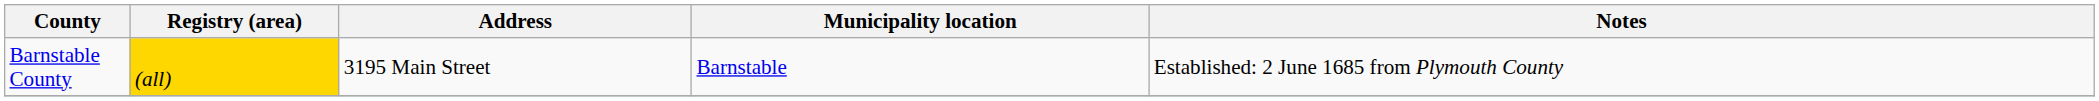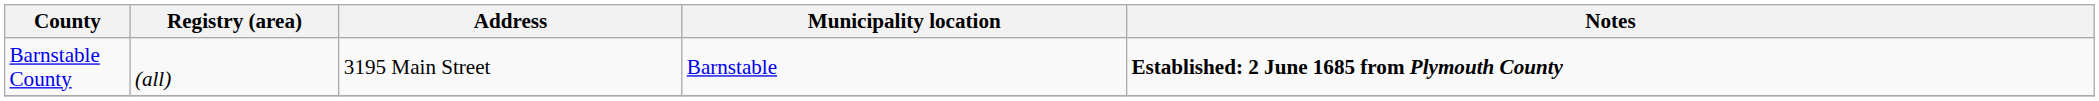(153, 78) gold background -> (153, 78) no background
(1358, 66) normal -> (1347, 66) bold
